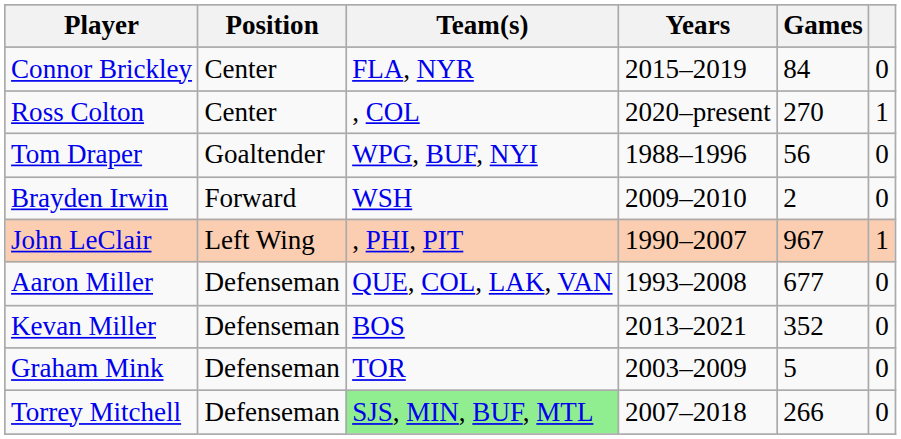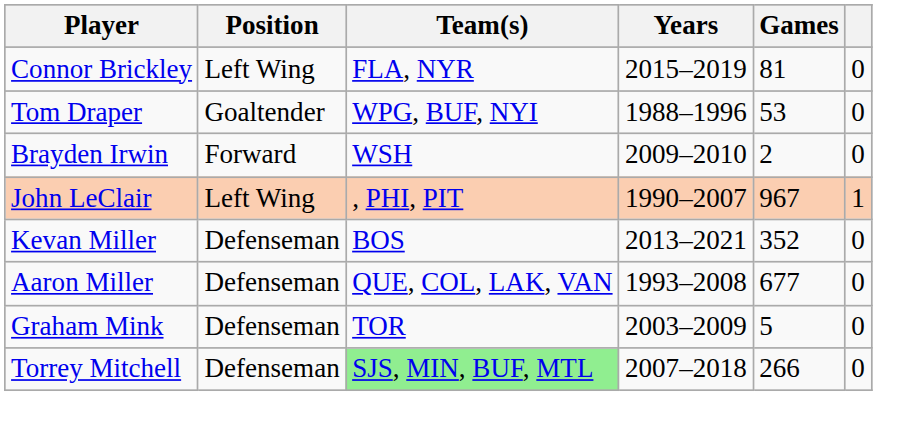(241, 68) Center -> (260, 68) Left Wing
(797, 68) 84 -> (773, 68) 81
- row: (78, 111)
(797, 154) 56 -> (773, 111) 53
rows swapped: (82, 283) <-> (84, 326)
